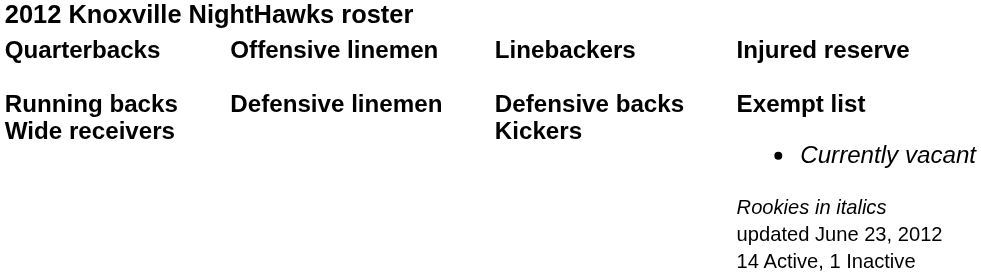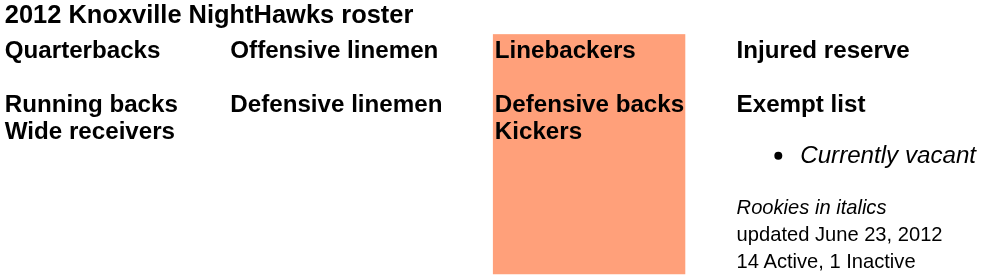(590, 90) no background -> (590, 90) lightsalmon background
